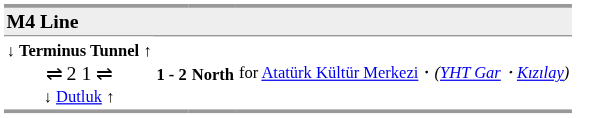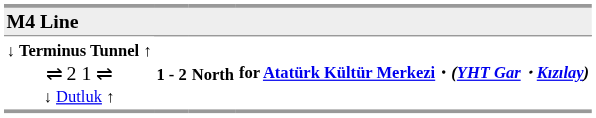(404, 73) normal -> (414, 72) bold
